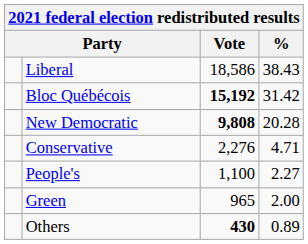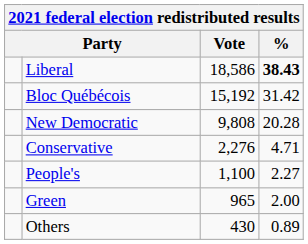(281, 69) normal -> (281, 69) bold
(232, 95) bold -> (232, 95) normal
(237, 122) bold -> (237, 122) normal
(243, 226) bold -> (243, 226) normal
